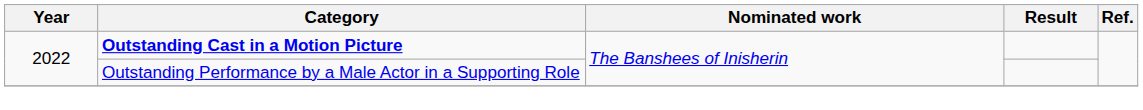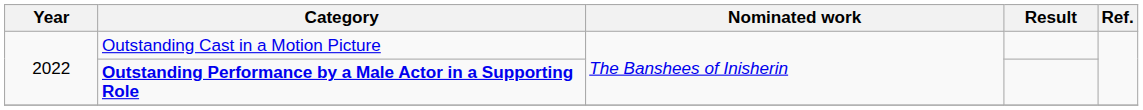(252, 45) bold -> (241, 45) normal
(341, 72) normal -> (338, 82) bold
